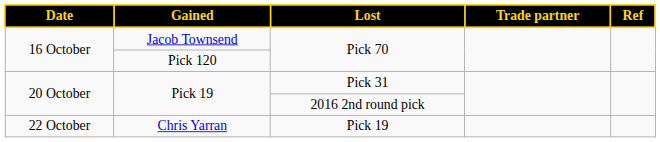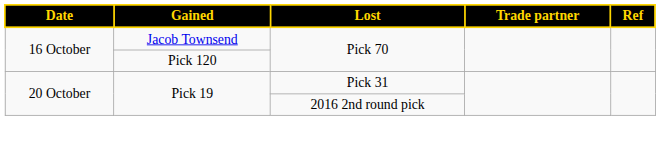- row: (192, 126)
